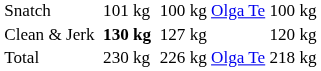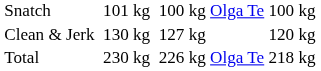(127, 34) bold -> (127, 34) normal
